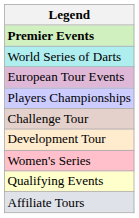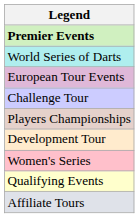(69, 98) Players Championships -> (48, 98) Challenge Tour
(48, 118) Challenge Tour -> (69, 118) Players Championships
